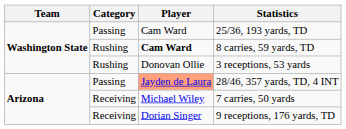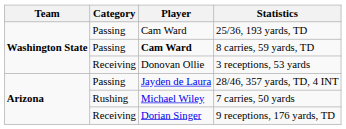(110, 47) Rushing -> (109, 47) Passing
(110, 64) Rushing -> (114, 64) Receiving
(176, 81) lightsalmon background -> (176, 81) no background
(114, 98) Receiving -> (110, 98) Rushing
